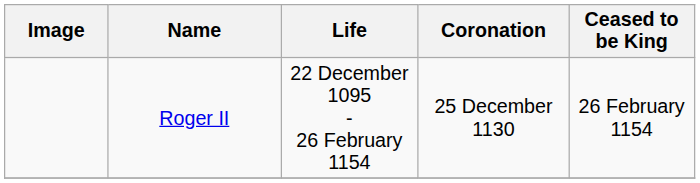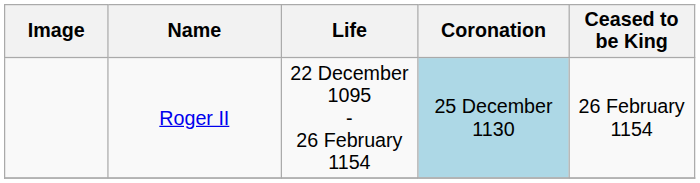(493, 117) no background -> (493, 117) lightblue background
